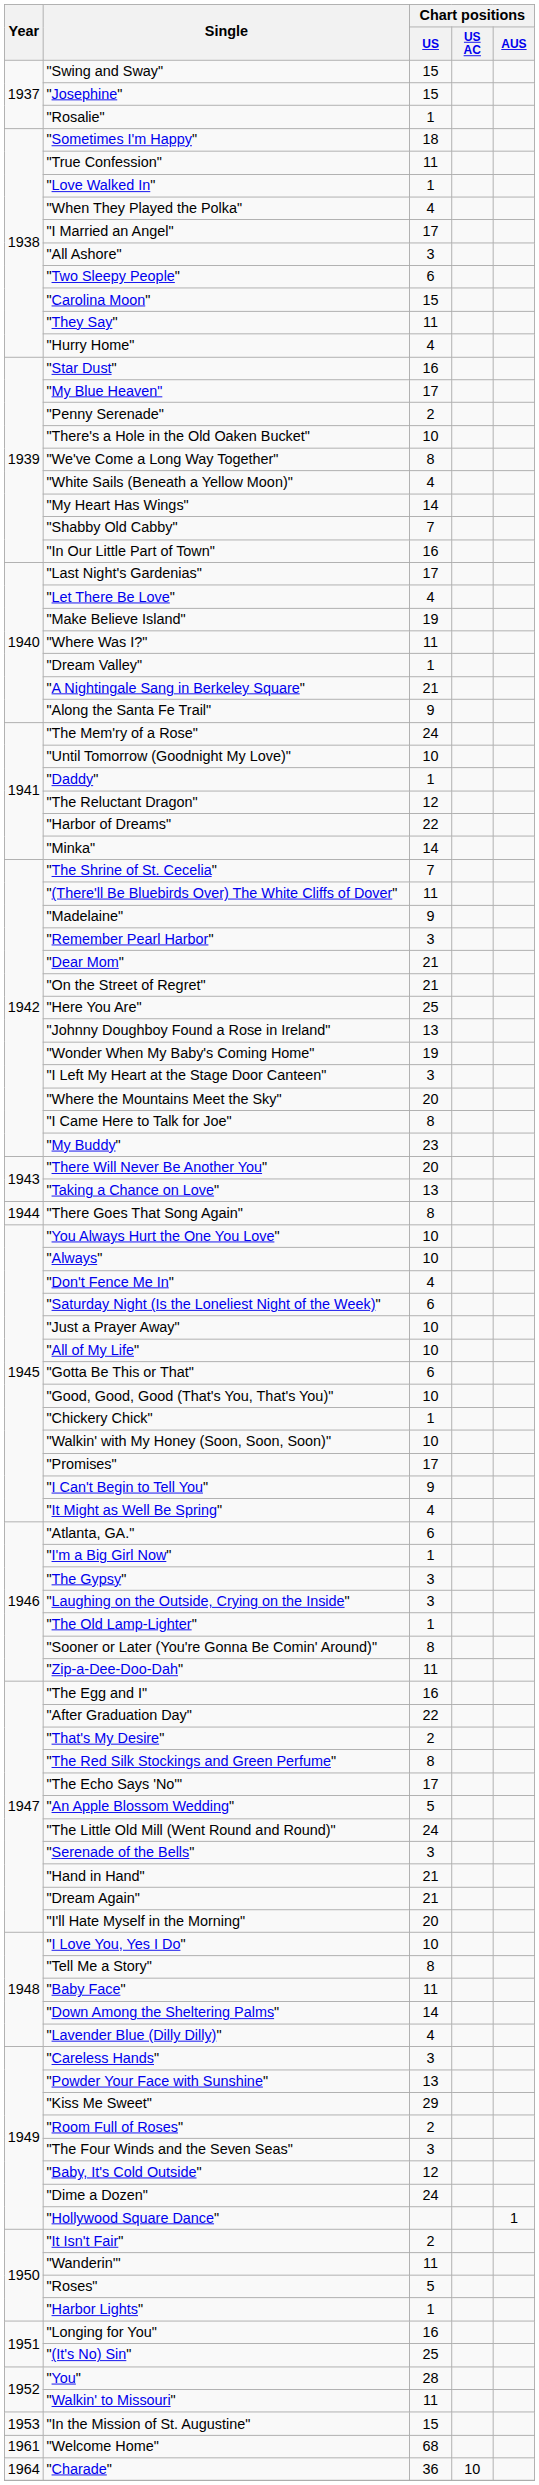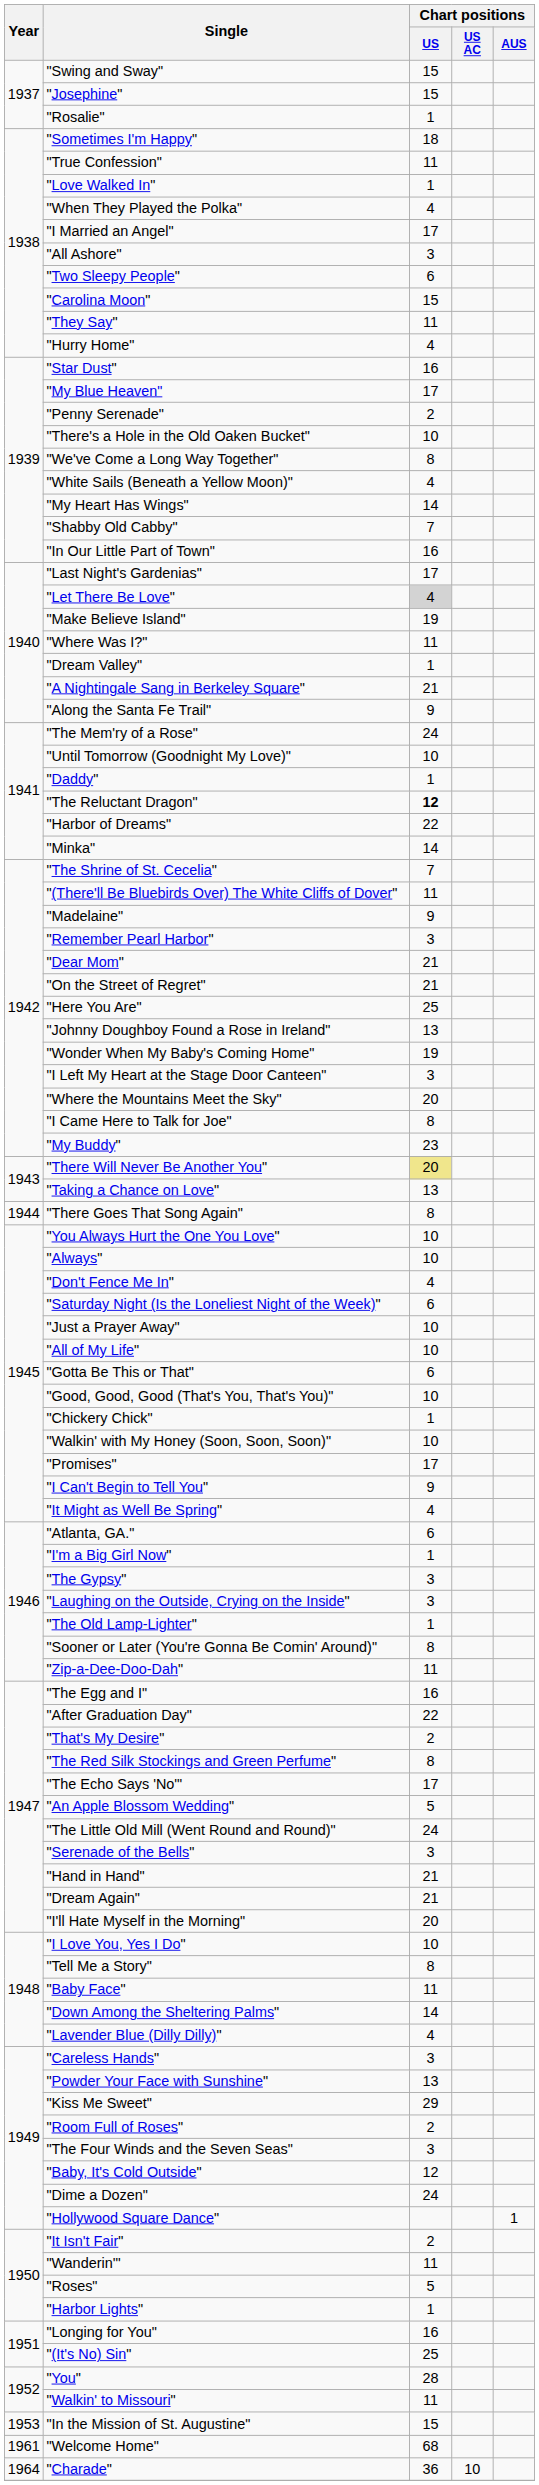(431, 596) no background -> (431, 596) lightgrey background
(431, 802) normal -> (431, 802) bold
(431, 1167) no background -> (431, 1167) khaki background
